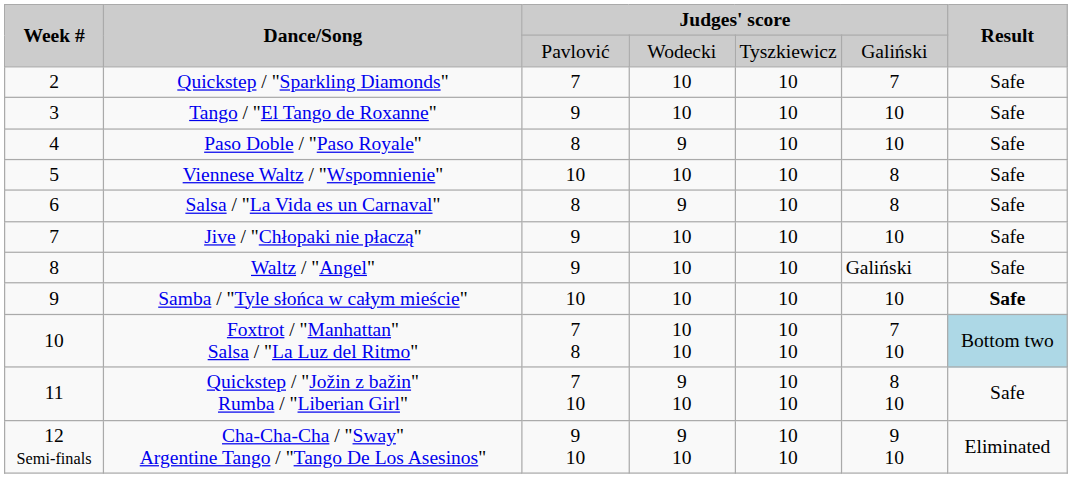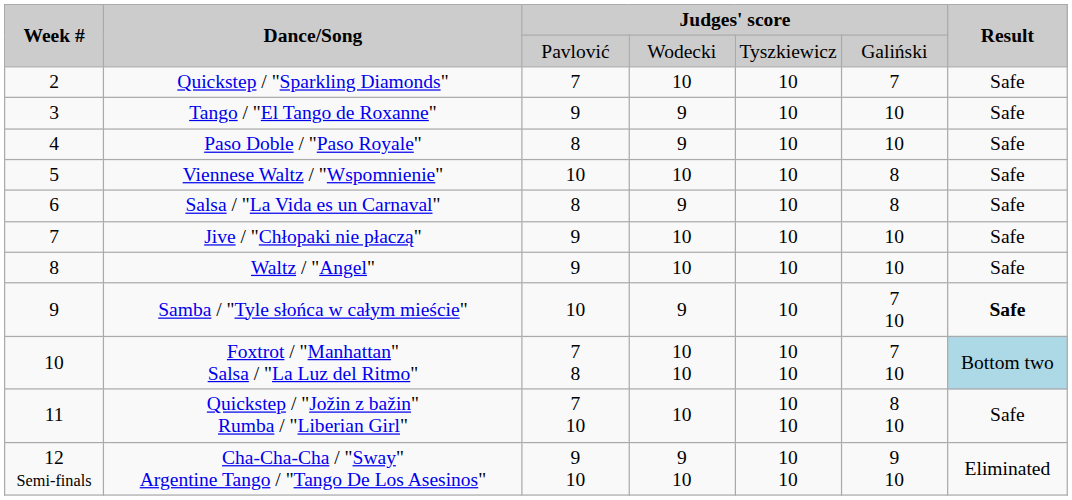(682, 112) 10 -> (682, 112) 9
(879, 267) Galiński -> (894, 267) 10
(682, 298) 10 -> (682, 309) 9
(894, 298) 10 -> (894, 309) 7 10
(682, 393) 9 10 -> (682, 415) 10
